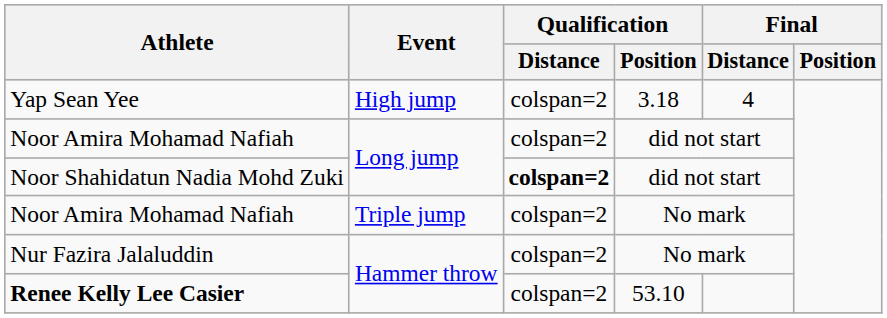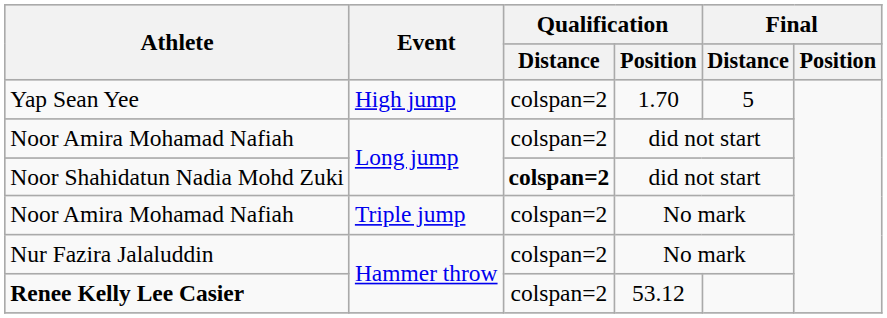(658, 99) 3.18 -> (658, 99) 1.70
(748, 99) 4 -> (748, 99) 5
(658, 293) 53.10 -> (658, 293) 53.12
